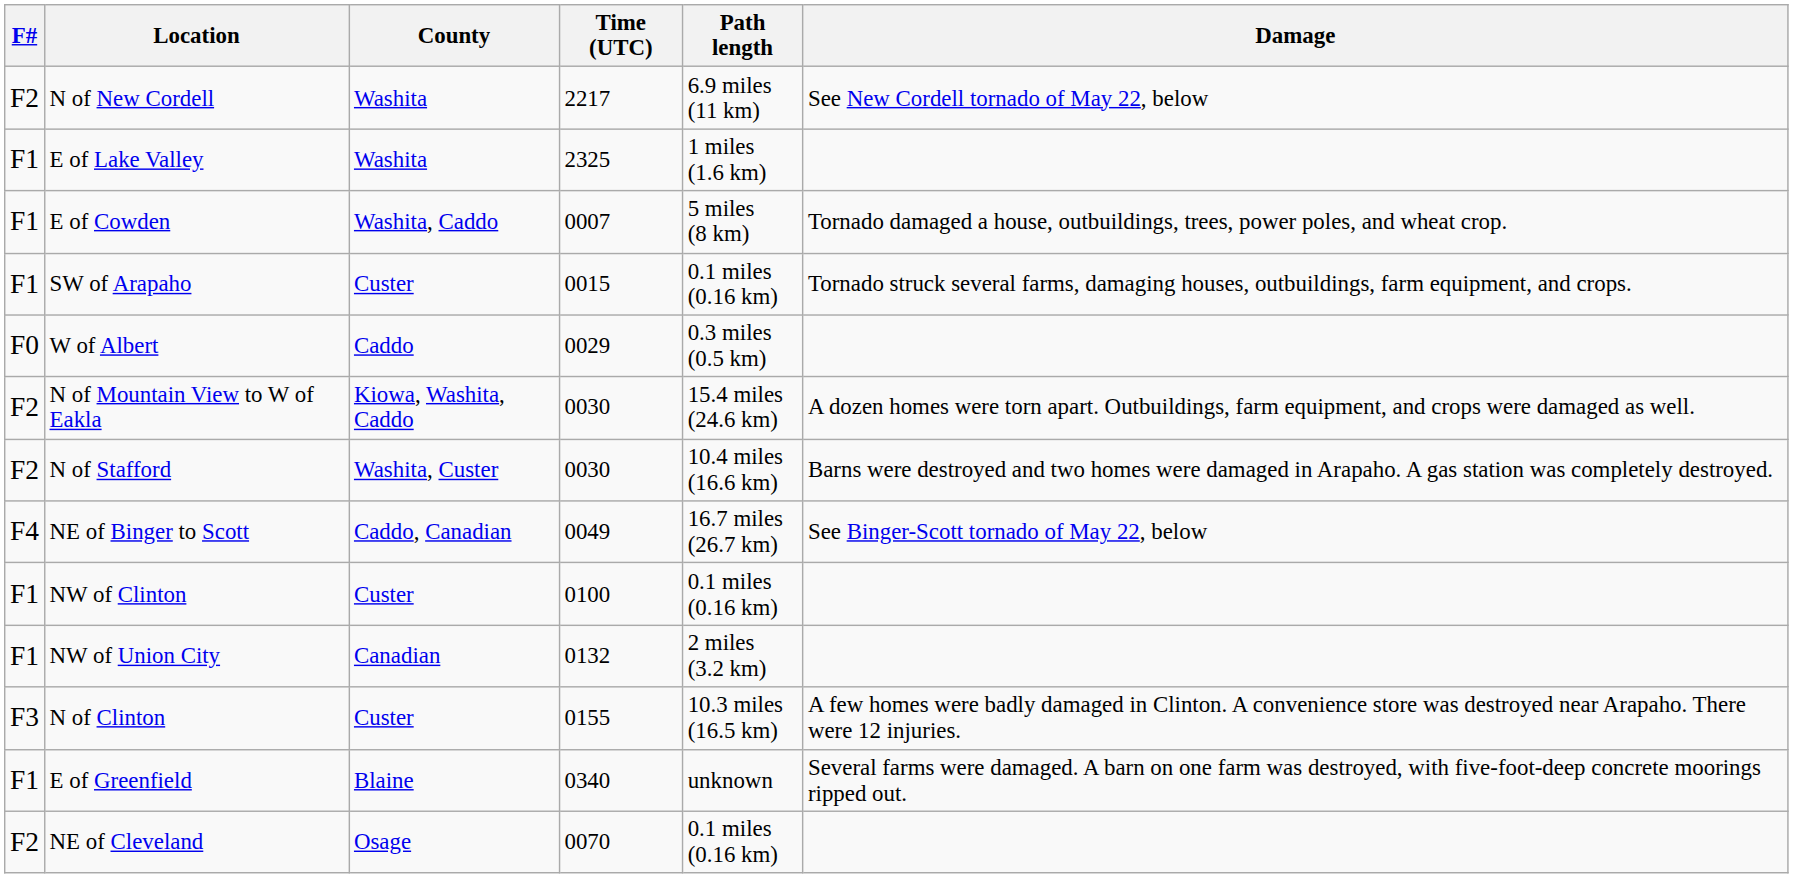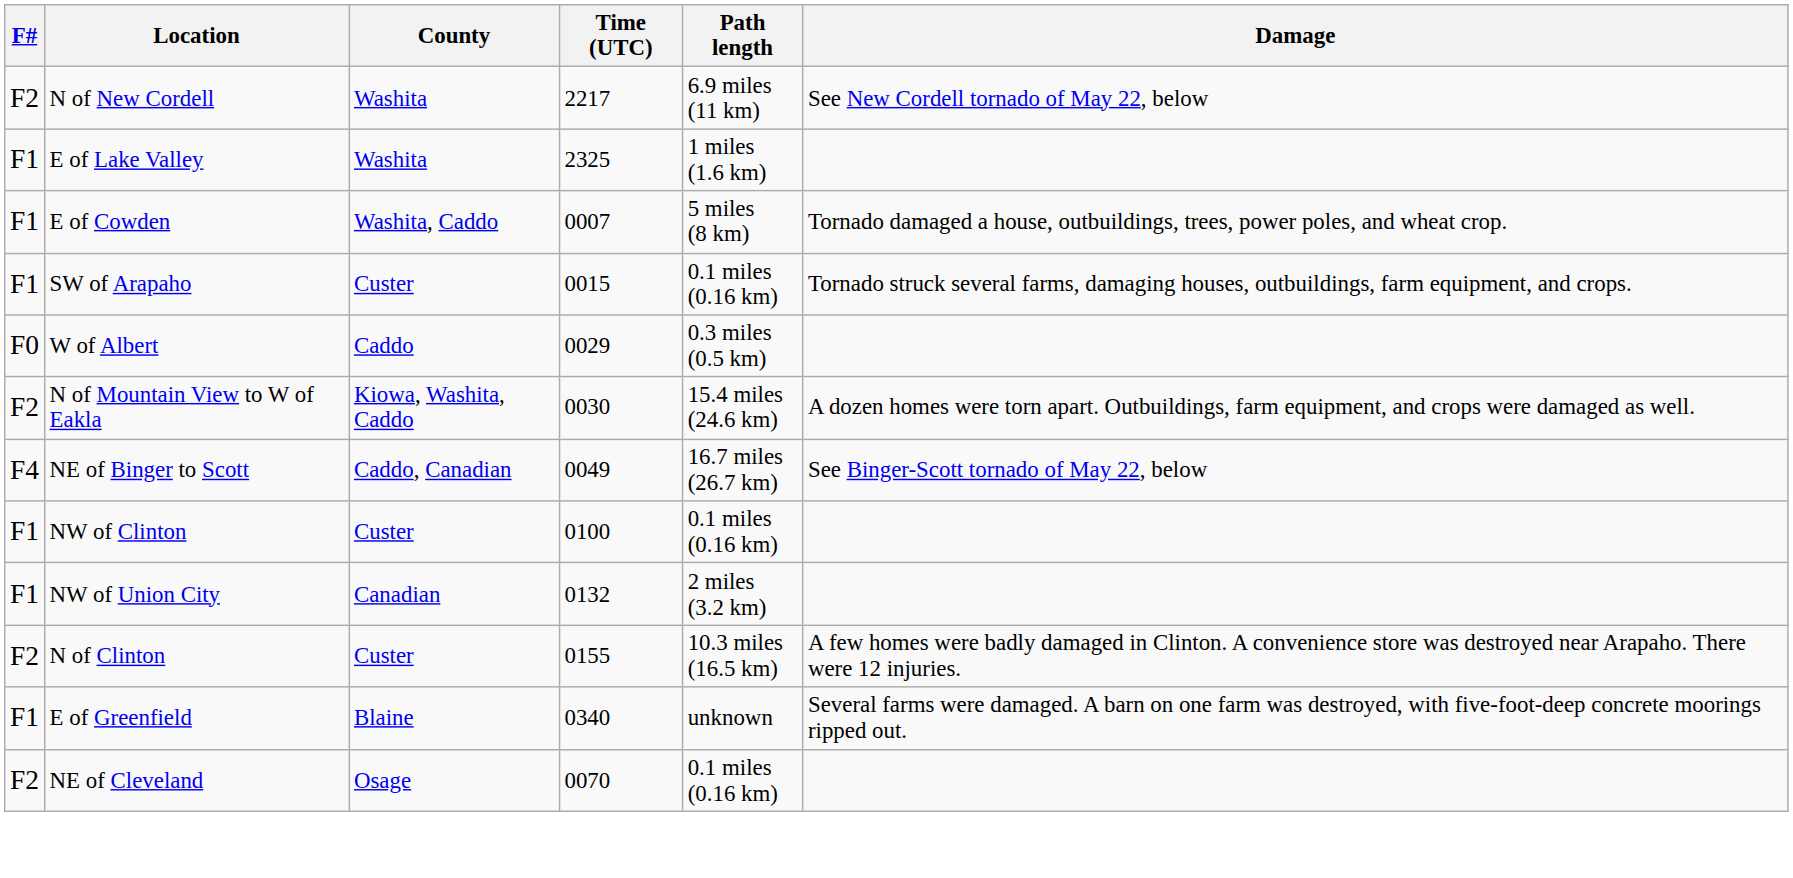- row: (110, 469)
(24, 717) F3 -> (24, 655) F2
